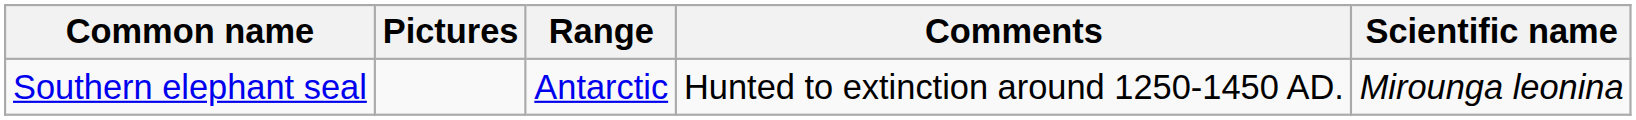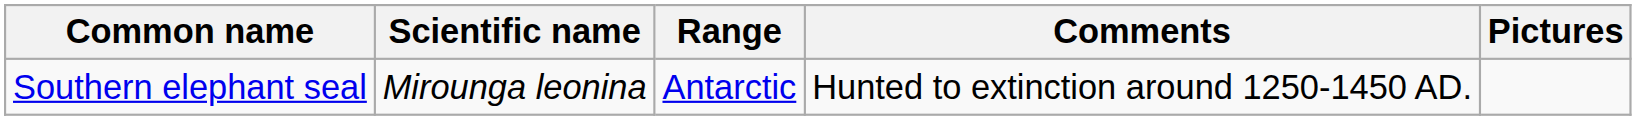columns swapped: (1492, 31) <-> (451, 31)
